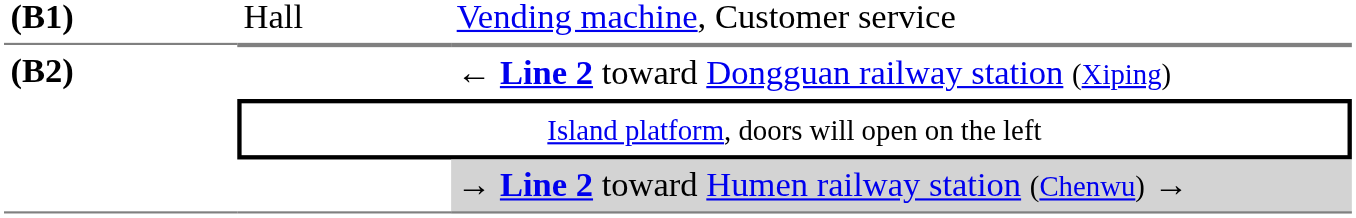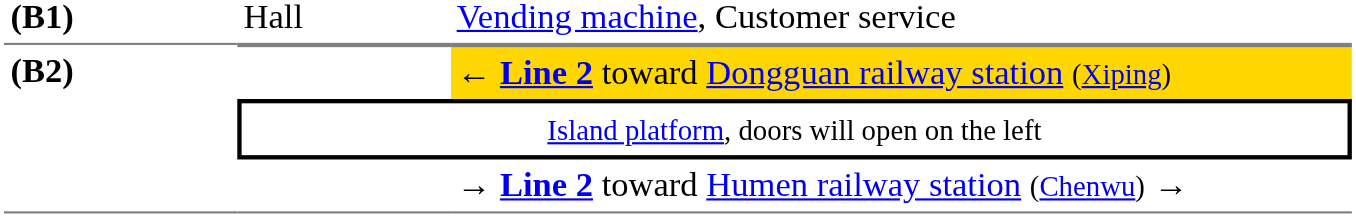(814, 72) no background -> (814, 72) gold background
(822, 184) lightgrey background -> (822, 184) no background
